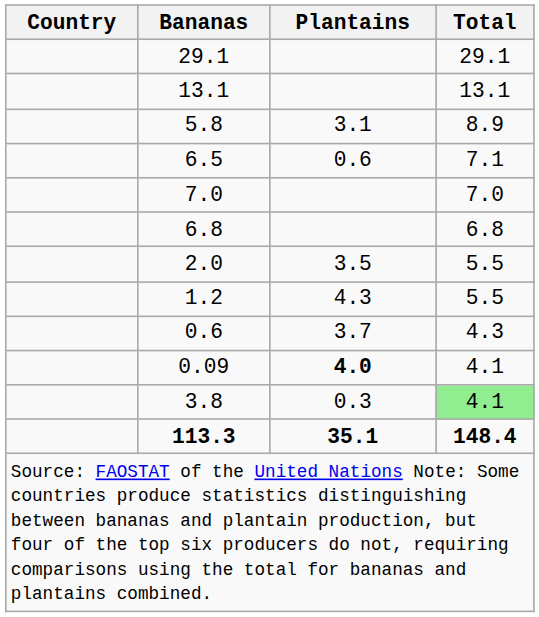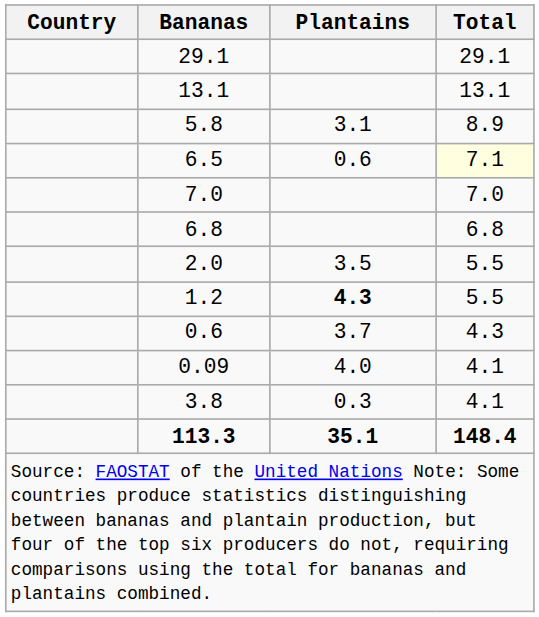(485, 160) no background -> (485, 160) lightyellow background
(353, 299) normal -> (353, 299) bold
(353, 368) bold -> (353, 368) normal
(485, 402) lightgreen background -> (485, 402) no background
